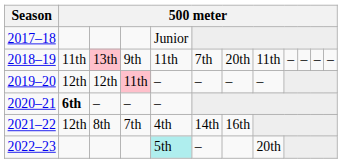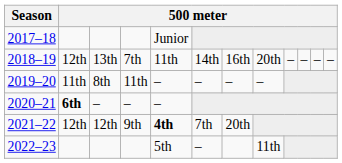(74, 59) 11th -> (74, 59) 12th
(105, 59) pink background -> (105, 59) no background
(133, 59) 9th -> (133, 59) 7th
(204, 59) 7th -> (207, 59) 14th
(238, 59) 20th -> (238, 59) 16th
(268, 59) 11th -> (269, 59) 20th
(74, 81) 12th -> (74, 81) 11th
(105, 81) 12th -> (102, 81) 8th
(136, 81) pink background -> (136, 81) no background
(102, 125) 8th -> (105, 125) 12th
(133, 125) 7th -> (133, 125) 9th
(163, 125) normal -> (164, 125) bold
(207, 125) 14th -> (204, 125) 7th
(238, 125) 16th -> (238, 125) 20th
(163, 147) paleturquoise background -> (163, 147) no background
(269, 147) 20th -> (268, 147) 11th
